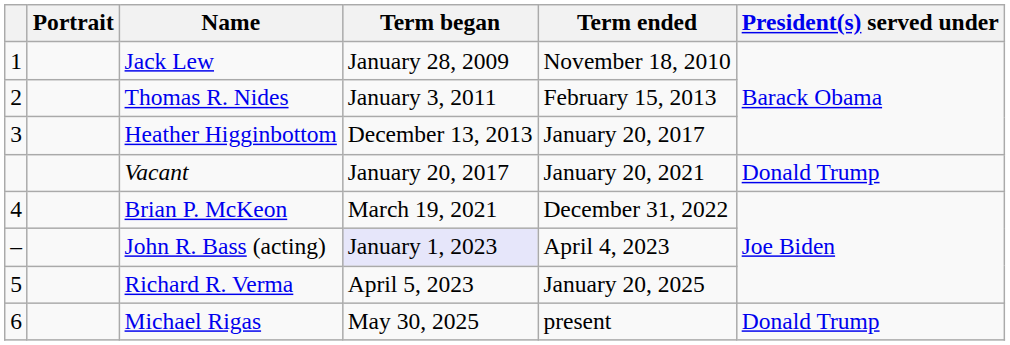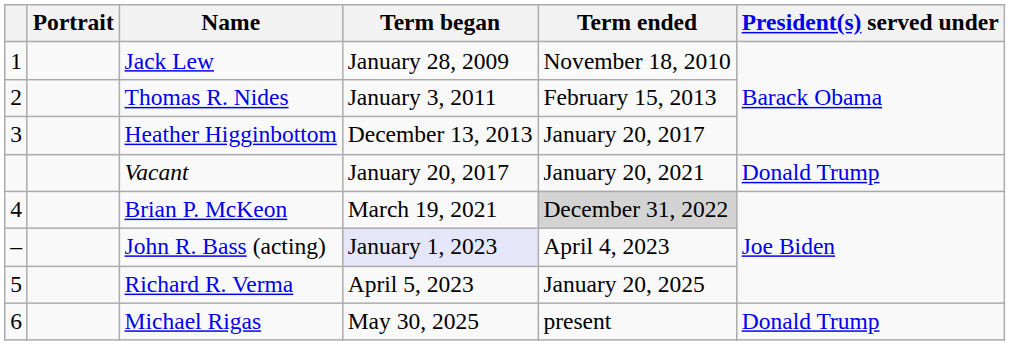(636, 209) no background -> (636, 209) lightgrey background
